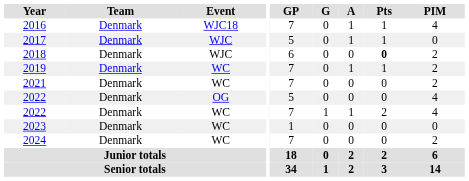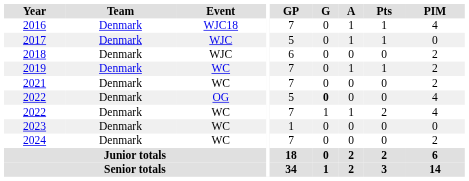(384, 54) bold -> (384, 54) normal
(326, 97) normal -> (326, 97) bold
